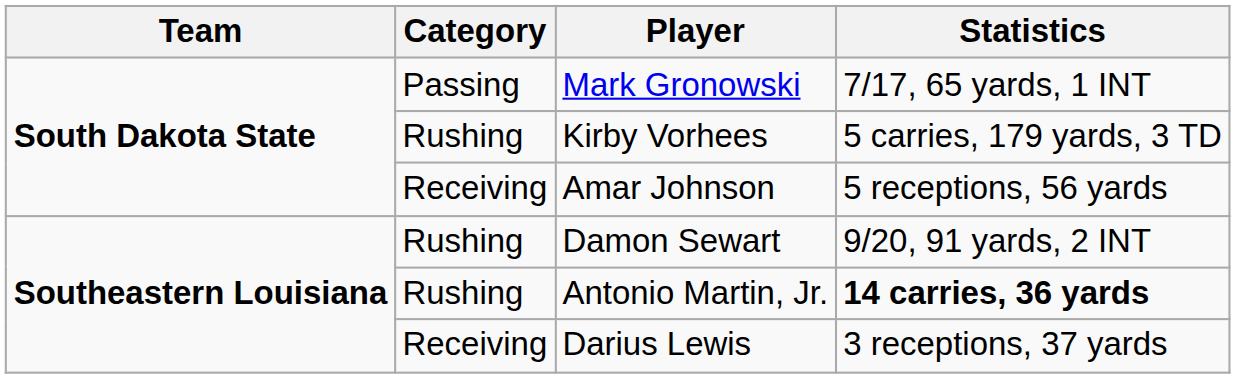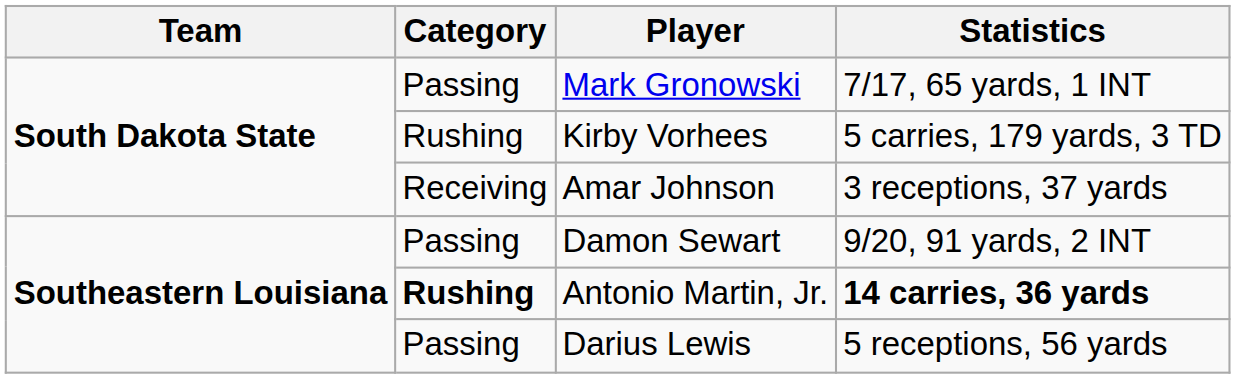(1005, 188) 5 receptions, 56 yards -> (1005, 188) 3 receptions, 37 yards
(463, 240) Rushing -> (461, 240) Passing
(463, 292) normal -> (468, 292) bold
(475, 345) Receiving -> (461, 345) Passing
(1005, 345) 3 receptions, 37 yards -> (1005, 345) 5 receptions, 56 yards
